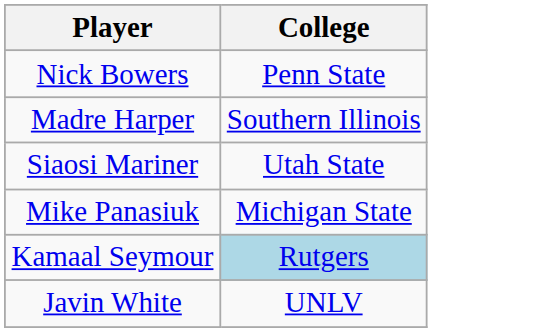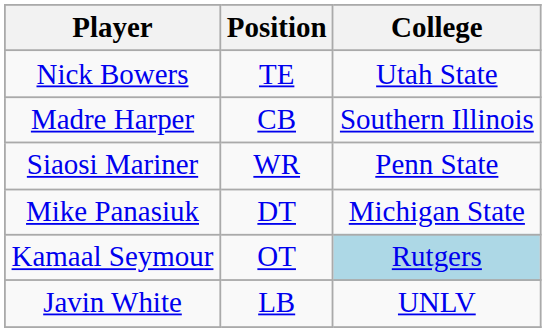+ column: (277, 27)
(324, 73) Penn State -> (437, 73) Utah State
(324, 165) Utah State -> (437, 165) Penn State
